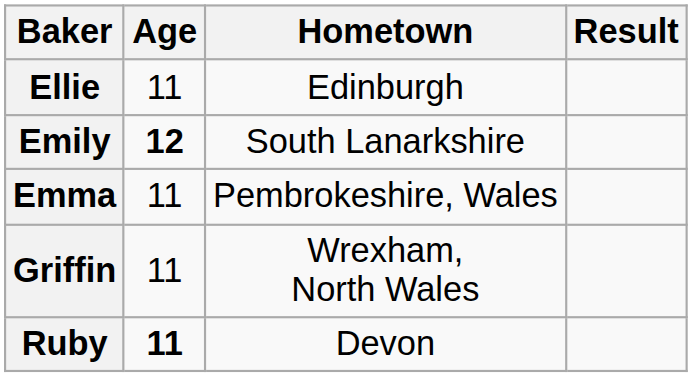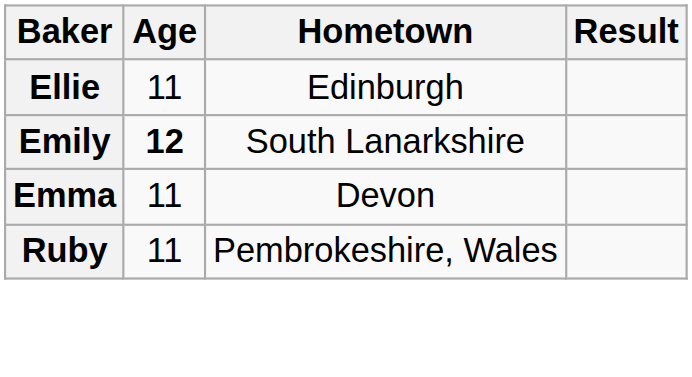(385, 195) Pembrokeshire, Wales -> (385, 195) Devon
- row: (65, 269)
(165, 343) bold -> (165, 250) normal
(385, 343) Devon -> (385, 250) Pembrokeshire, Wales
